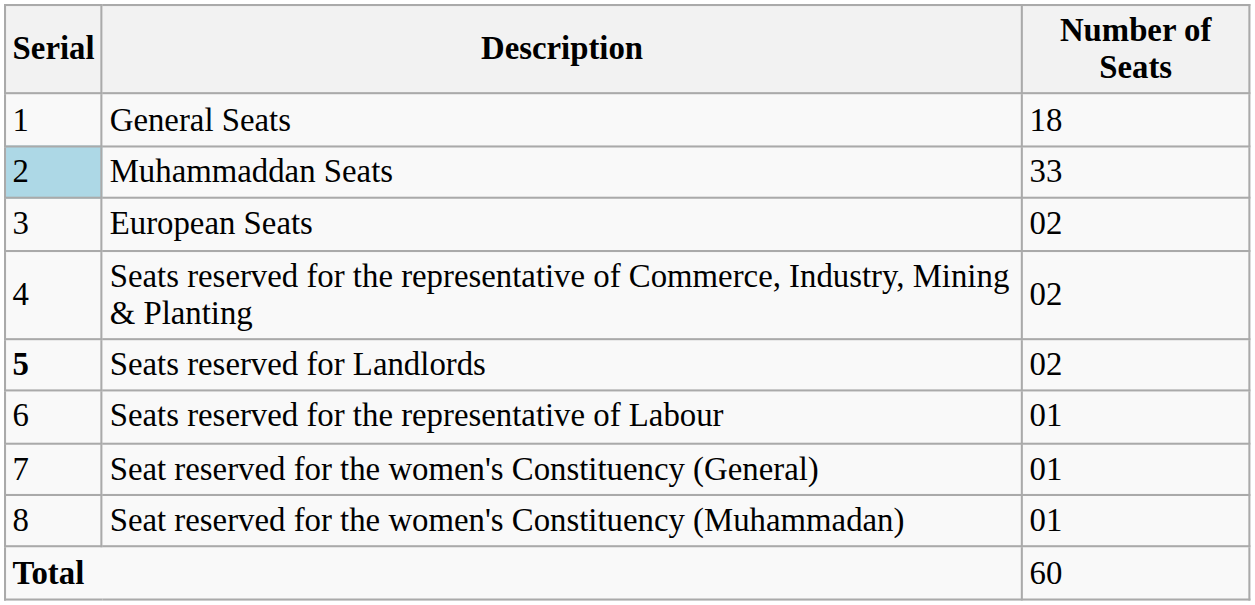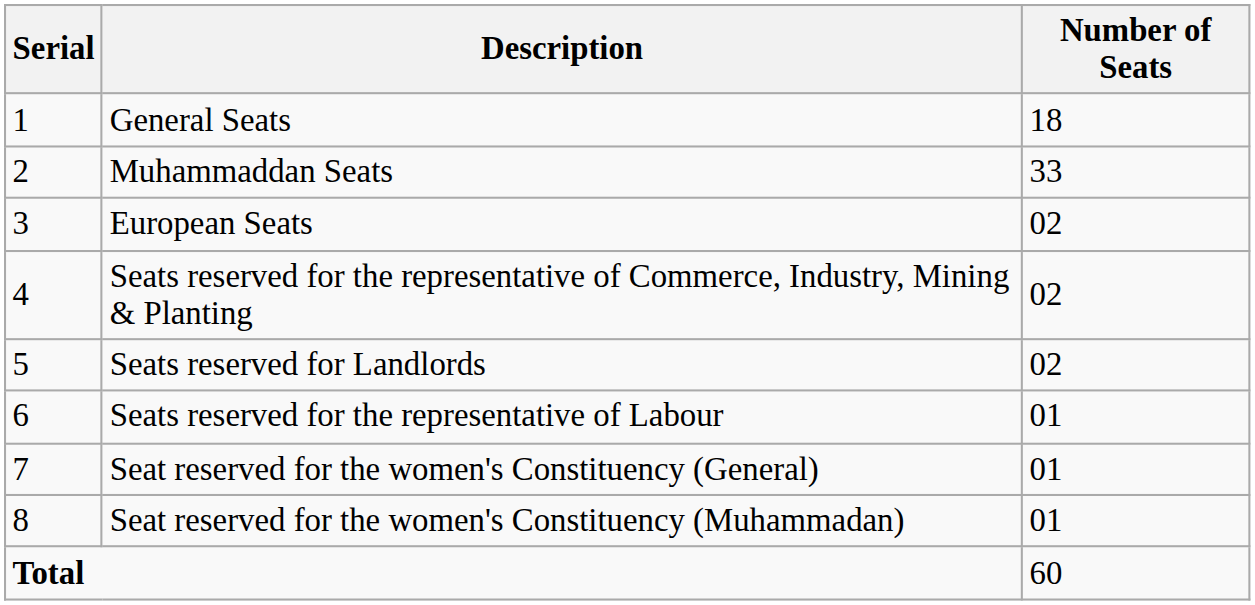(21, 171) lightblue background -> (21, 171) no background
(21, 364) bold -> (21, 364) normal
